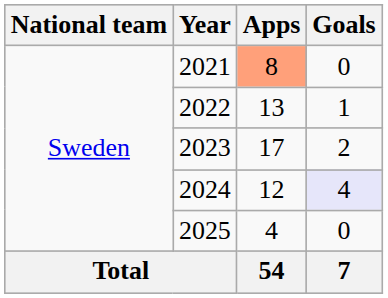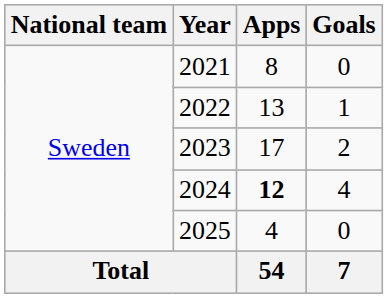(272, 66) lightsalmon background -> (272, 66) no background
(272, 189) normal -> (272, 189) bold
(344, 189) lavender background -> (344, 189) no background
